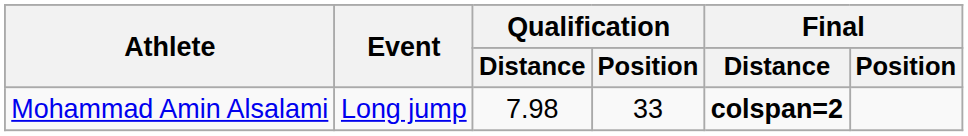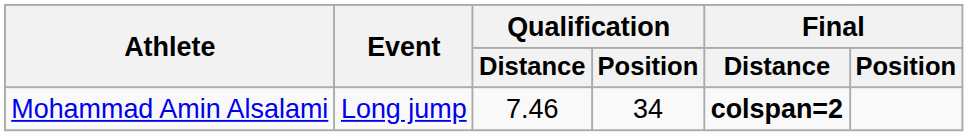(532, 109) 7.98 -> (532, 109) 7.46
(648, 109) 33 -> (648, 109) 34
